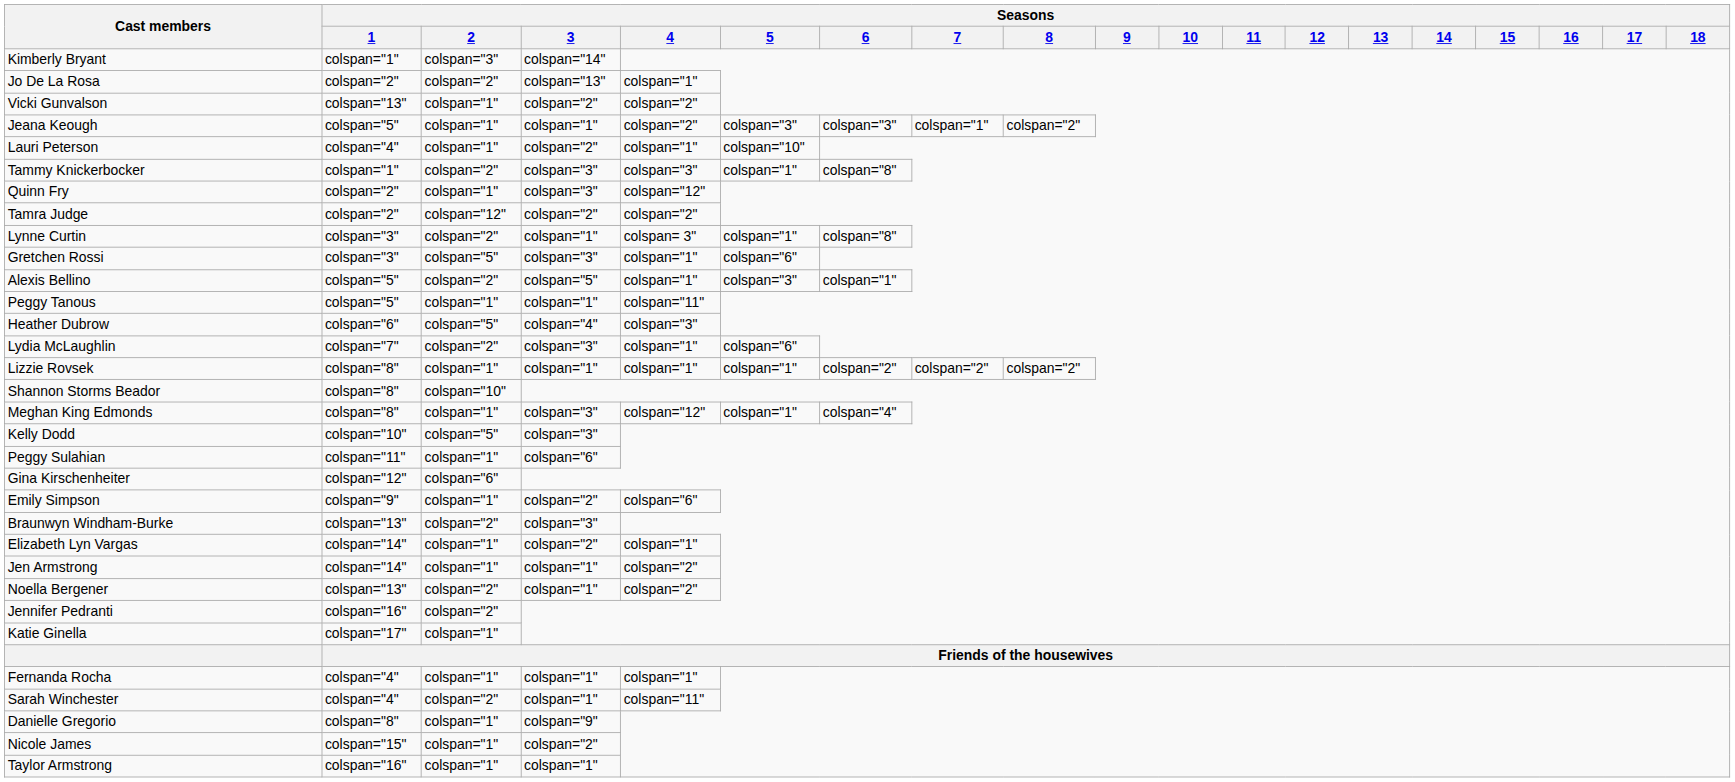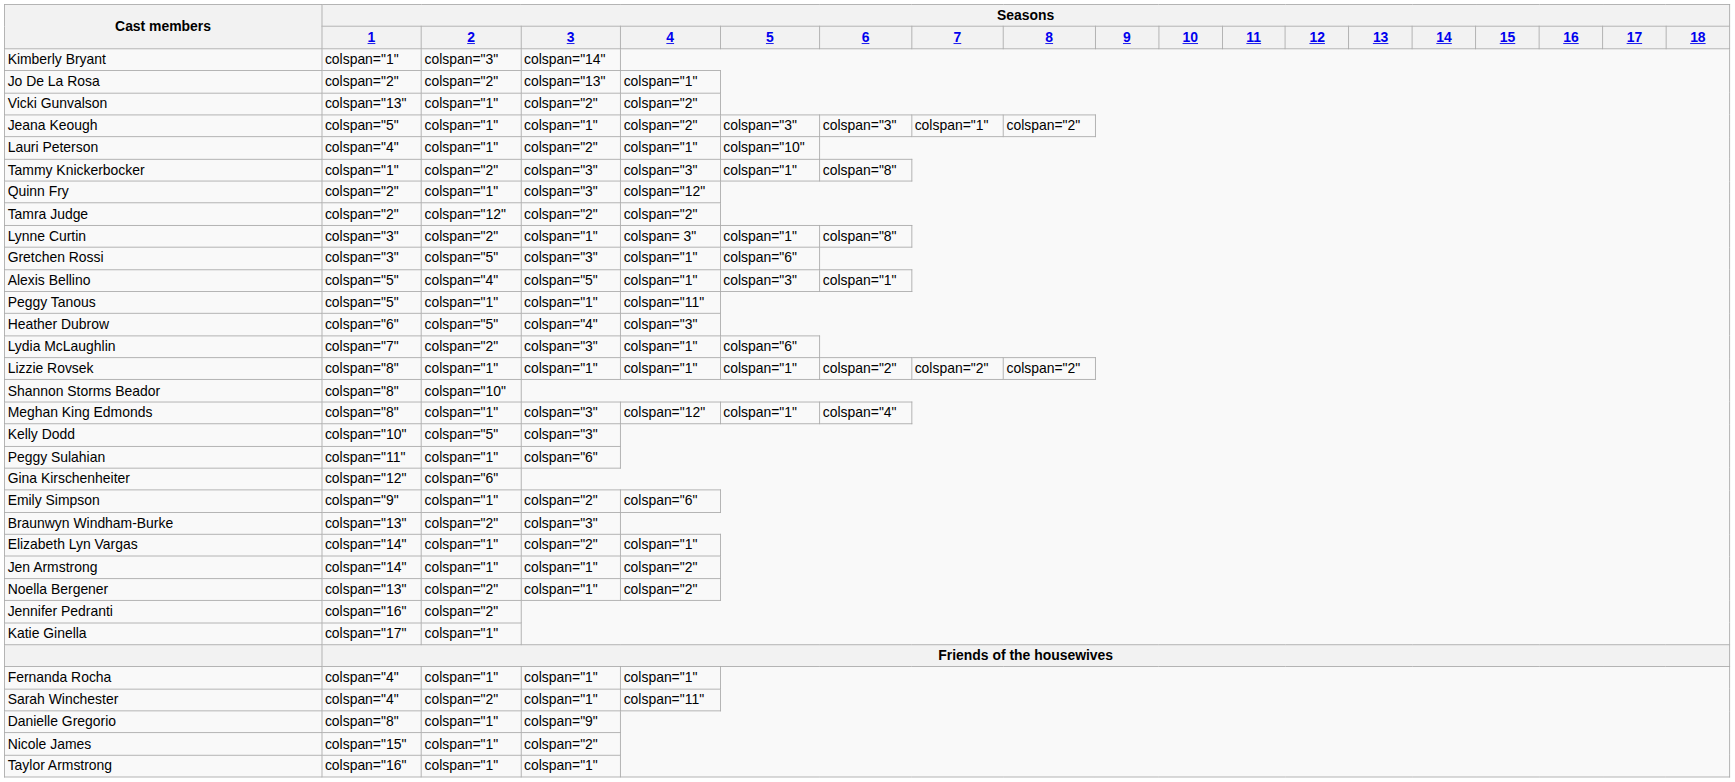(461, 280) colspan="2" -> (461, 280) colspan="4"
